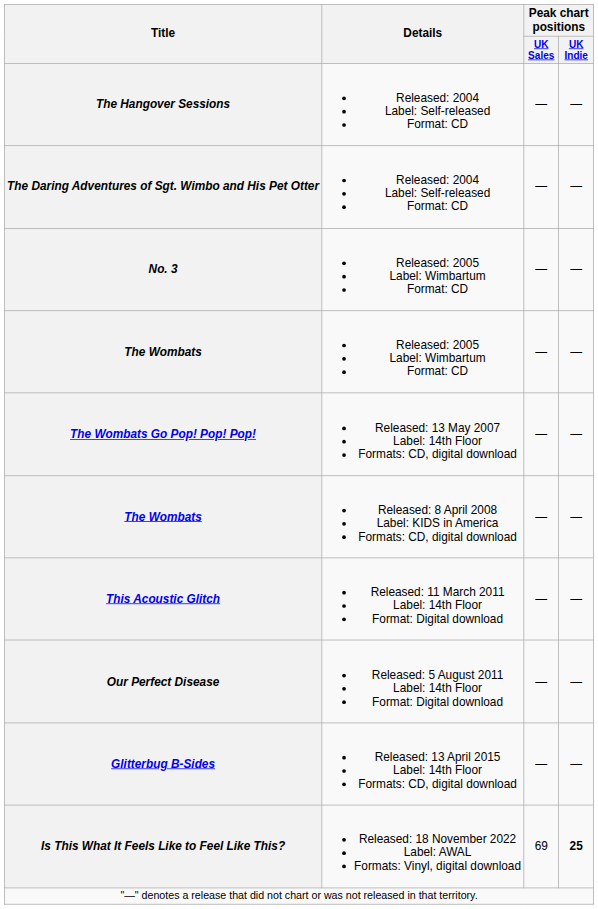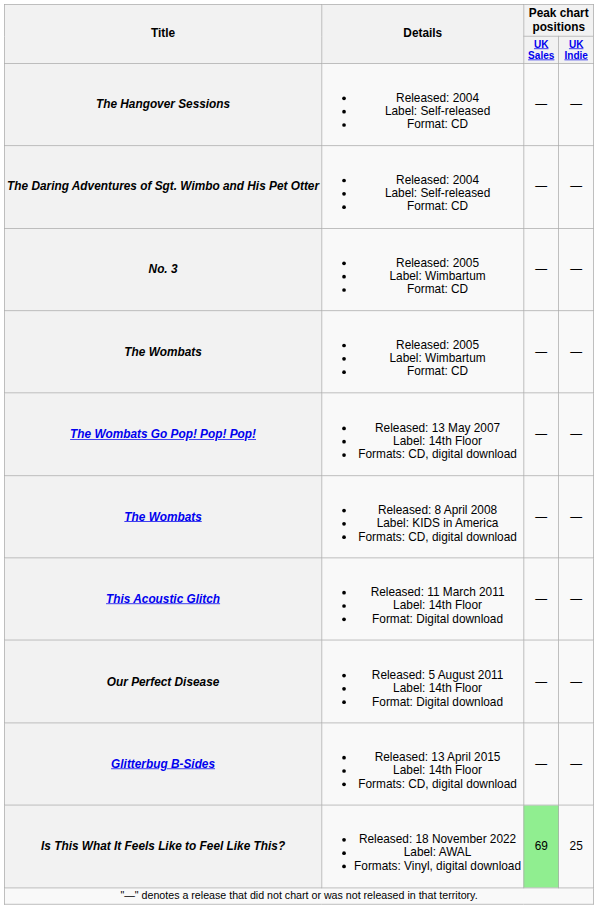(541, 846) no background -> (541, 846) lightgreen background
(576, 846) bold -> (576, 846) normal
